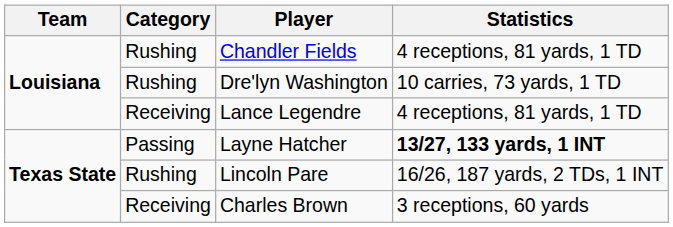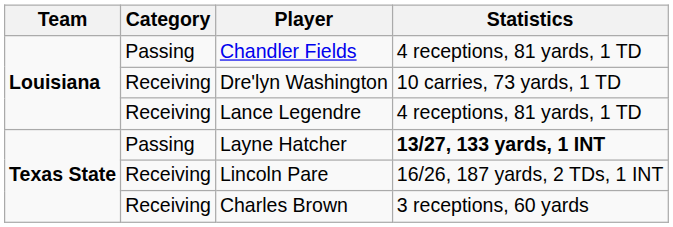(161, 51) Rushing -> (160, 51) Passing
(161, 82) Rushing -> (168, 82) Receiving
(161, 175) Rushing -> (168, 175) Receiving
